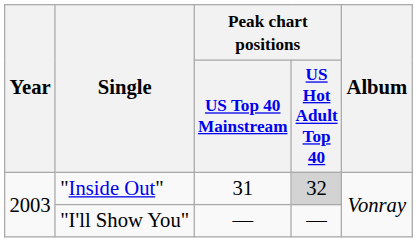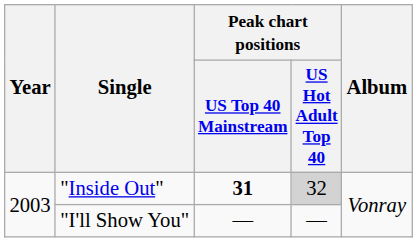(243, 188) normal -> (243, 188) bold
